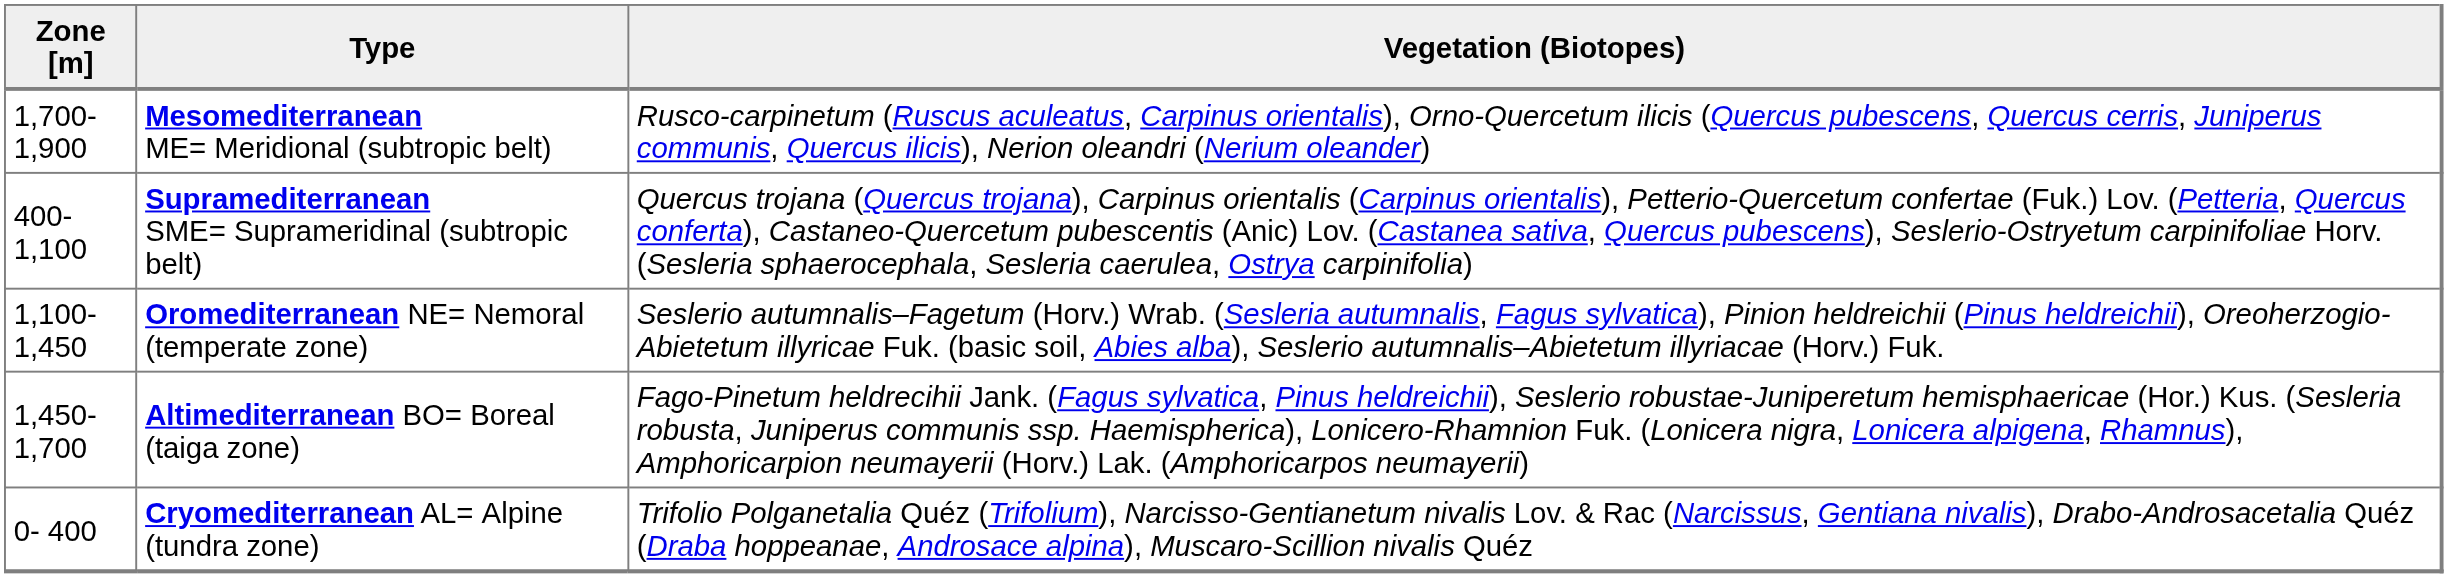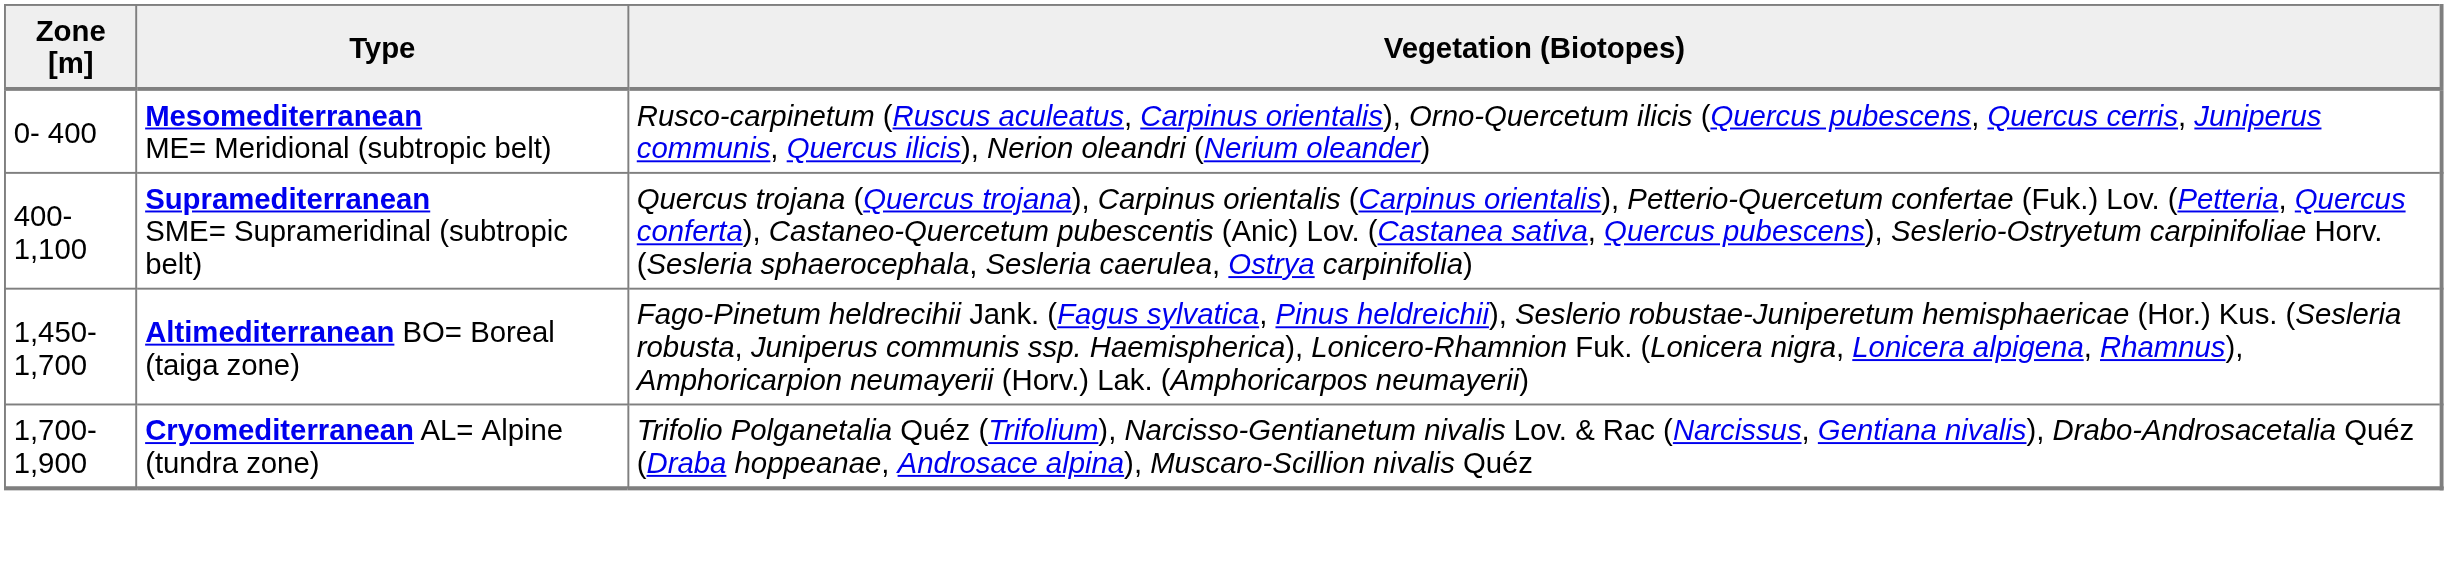(55, 131) 1,700- 1,900 -> (55, 131) 0- 400
- row: (365, 330)
(55, 529) 0- 400 -> (55, 446) 1,700- 1,900
